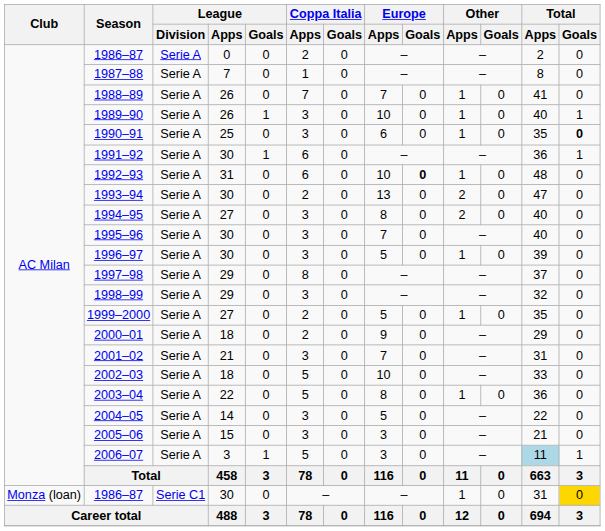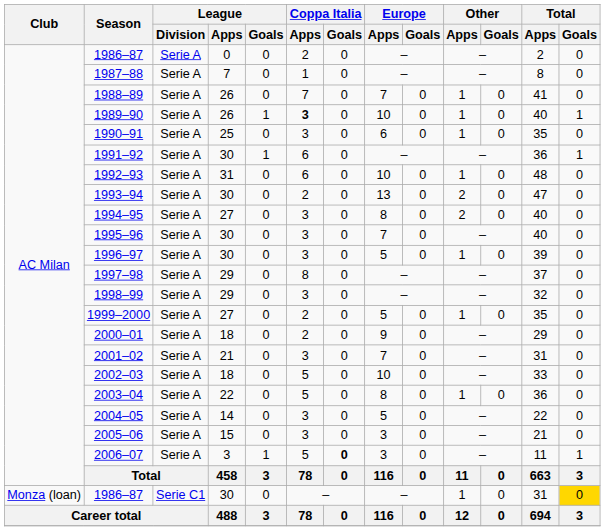(305, 114) normal -> (305, 114) bold
(580, 134) bold -> (580, 134) normal
(423, 174) bold -> (423, 174) normal
(344, 455) normal -> (344, 455) bold
(540, 455) lightblue background -> (540, 455) no background
